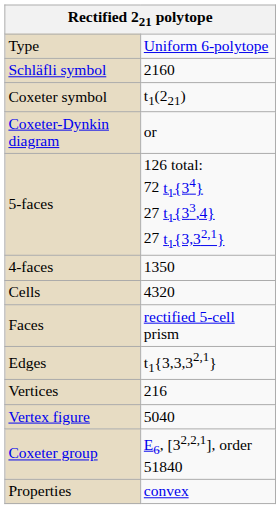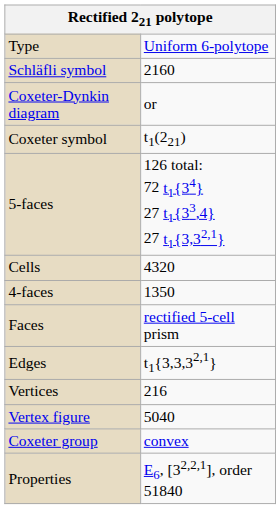rows swapped: (58, 97) <-> (59, 132)
rows swapped: (31, 267) <-> (24, 292)
(198, 454) E6, [32,2,1], order 51840 -> (166, 441) convex
(166, 491) convex -> (198, 478) E6, [32,2,1], order 51840
